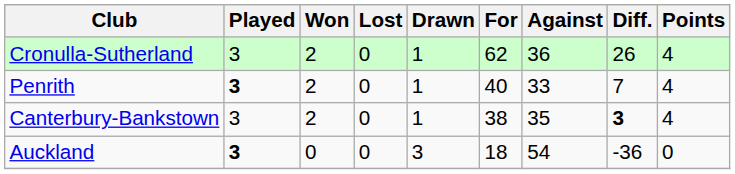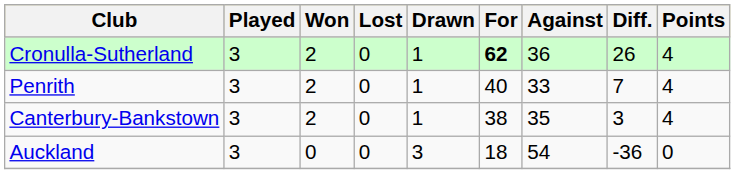(496, 53) normal -> (496, 53) bold
(235, 86) bold -> (235, 86) normal
(618, 119) bold -> (618, 119) normal
(235, 151) bold -> (235, 151) normal
